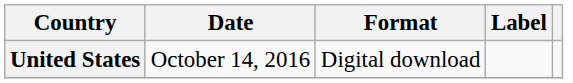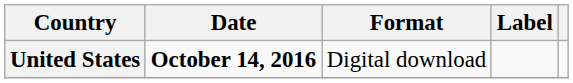(231, 58) normal -> (234, 58) bold
